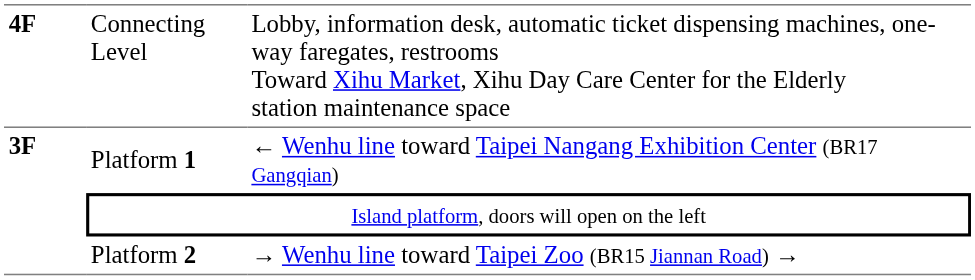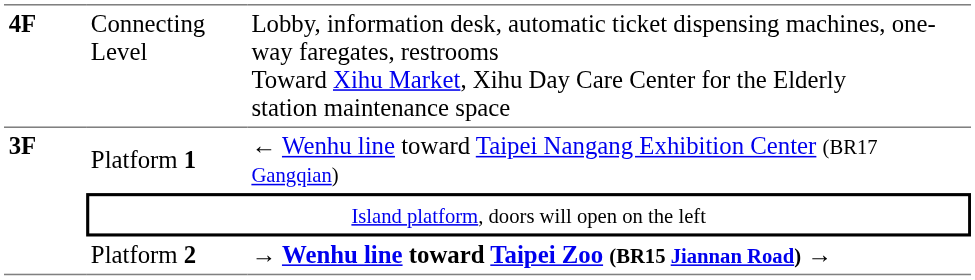(526, 254) normal -> (542, 254) bold
